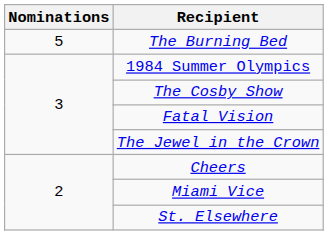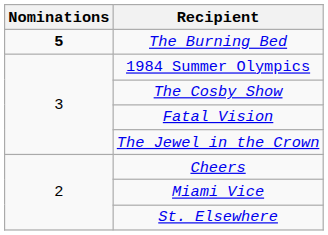(59, 42) normal -> (59, 42) bold
